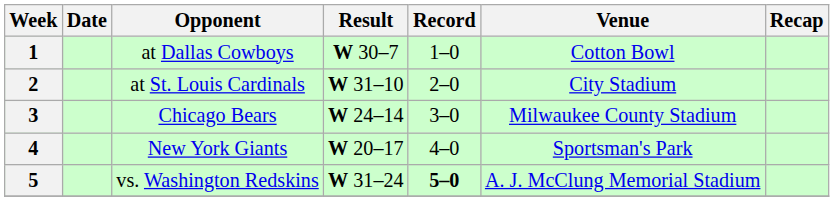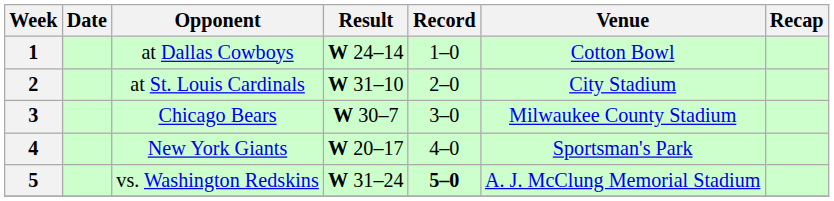(366, 52) W 30–7 -> (366, 52) W 24–14
(366, 116) W 24–14 -> (366, 116) W 30–7
